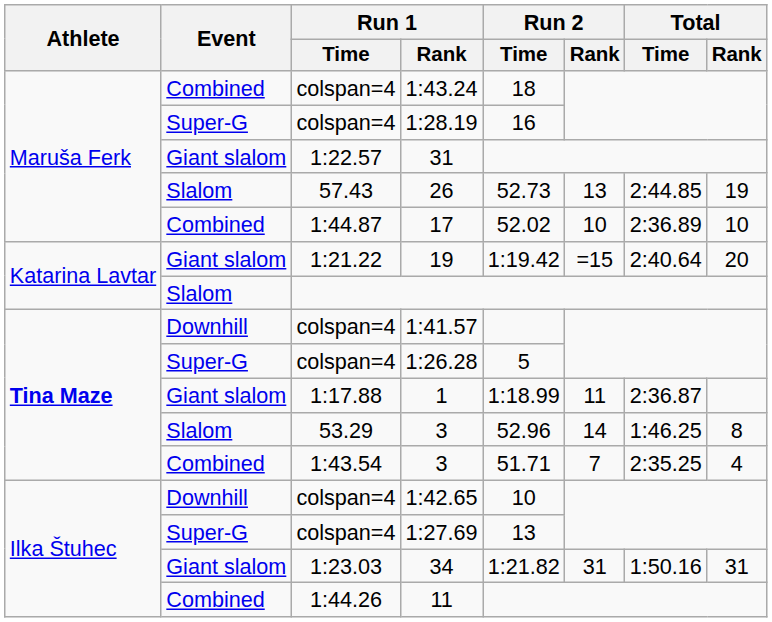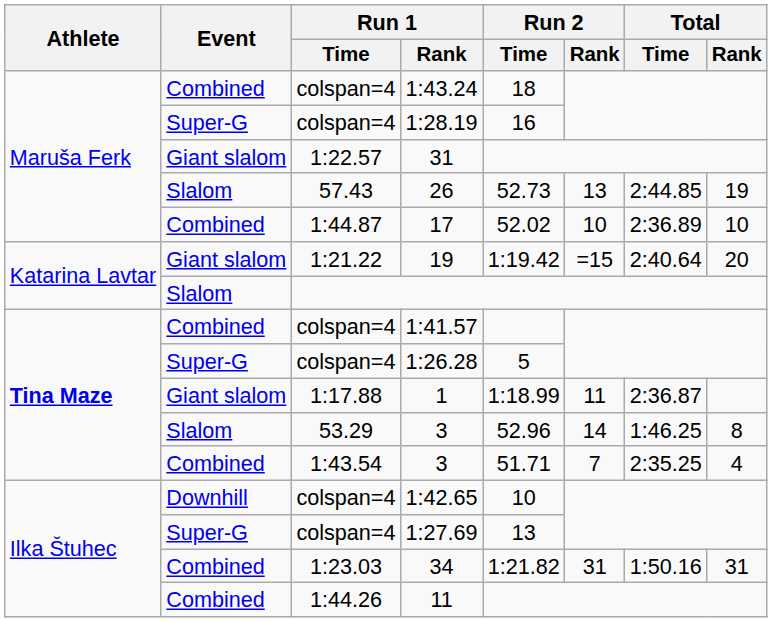(207, 327) Downhill -> (216, 327) Combined
(226, 566) Giant slalom -> (216, 566) Combined
